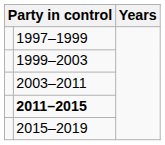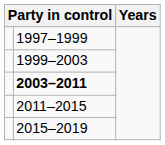(51, 83) normal -> (52, 83) bold
(52, 106) bold -> (51, 106) normal
